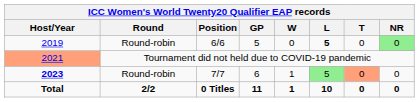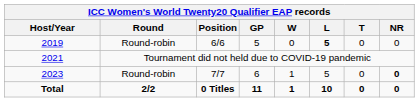(397, 43) lightgreen background -> (397, 43) no background
(52, 58) lightsalmon background -> (52, 58) no background
(52, 74) bold -> (52, 74) normal
(327, 74) lightgreen background -> (327, 74) no background
(362, 74) lightsalmon background -> (362, 74) no background
(397, 74) normal -> (397, 74) bold
